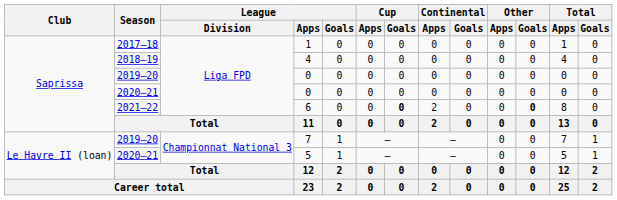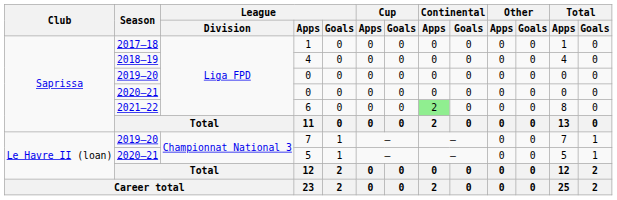(401, 108) bold -> (401, 108) normal
(434, 108) no background -> (434, 108) lightgreen background
(533, 108) bold -> (533, 108) normal
